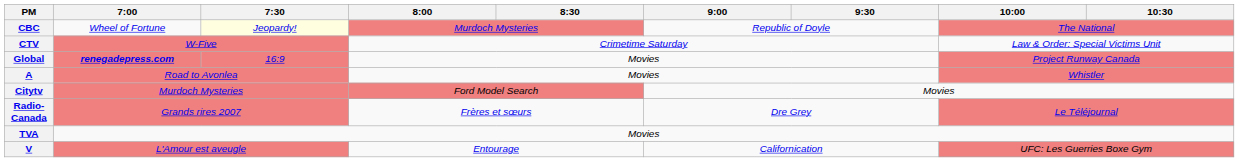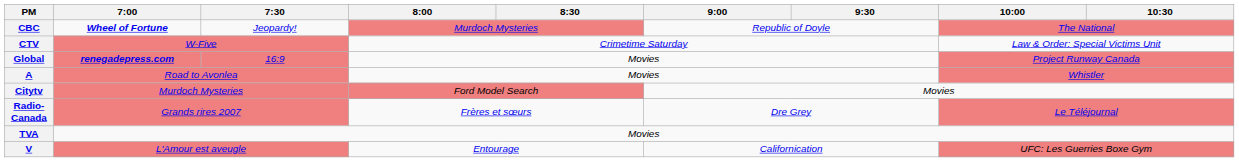(127, 28) normal -> (127, 28) bold
(275, 28) lightyellow background -> (275, 28) no background
